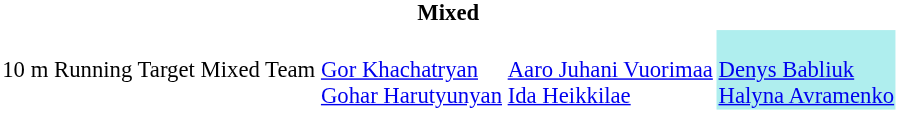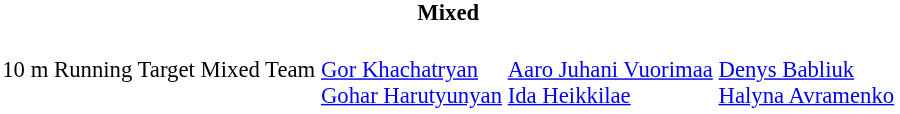(806, 82) paleturquoise background -> (806, 82) no background
